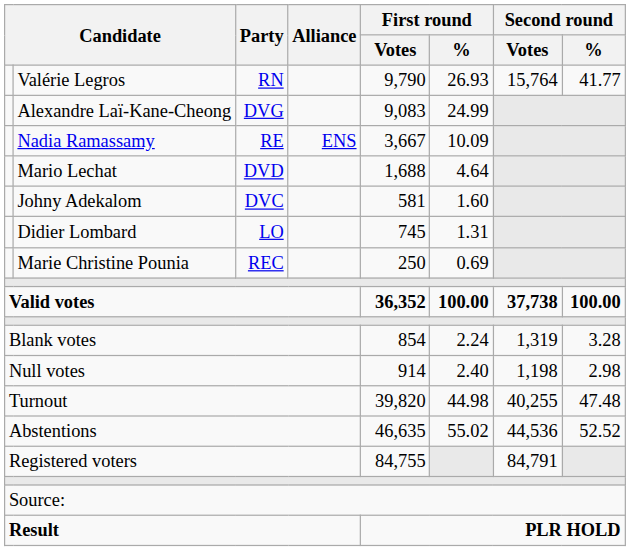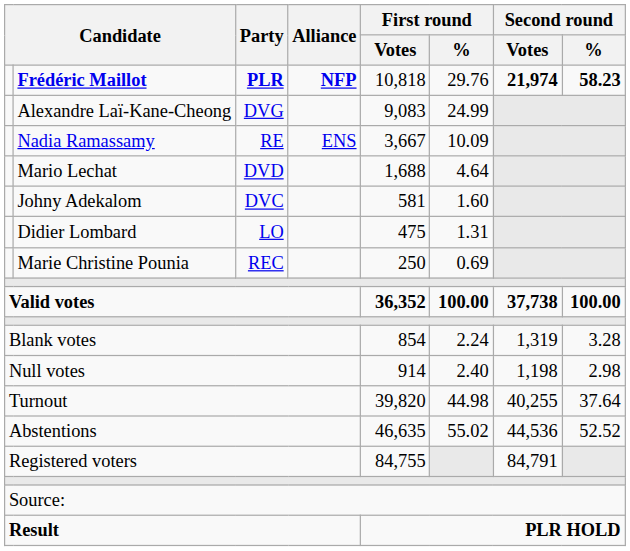+ row: (82, 80)
- row: (71, 80)
(412, 232) 745 -> (412, 232) 475
(600, 400) 47.48 -> (600, 400) 37.64
